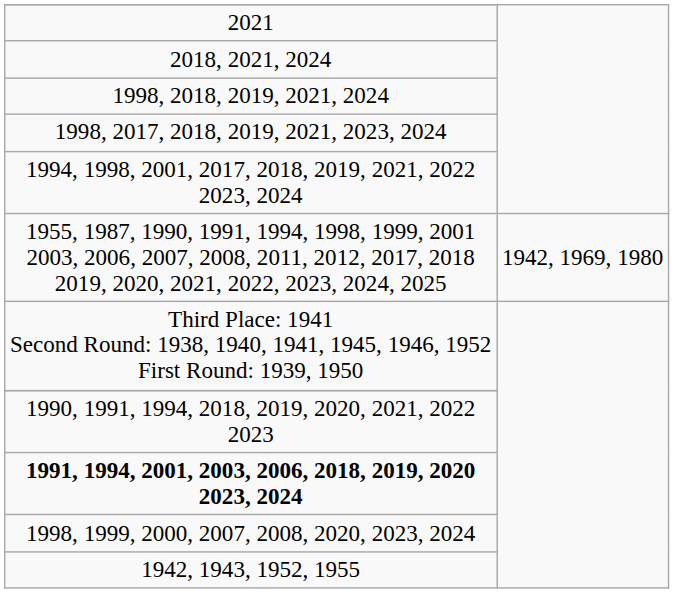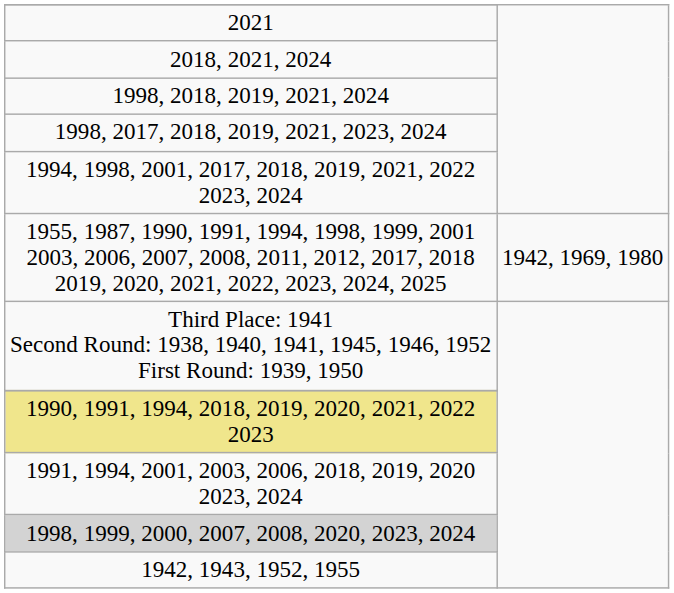(251, 421) no background -> (251, 421) khaki background
(251, 483) bold -> (251, 483) normal
(251, 533) no background -> (251, 533) lightgrey background
